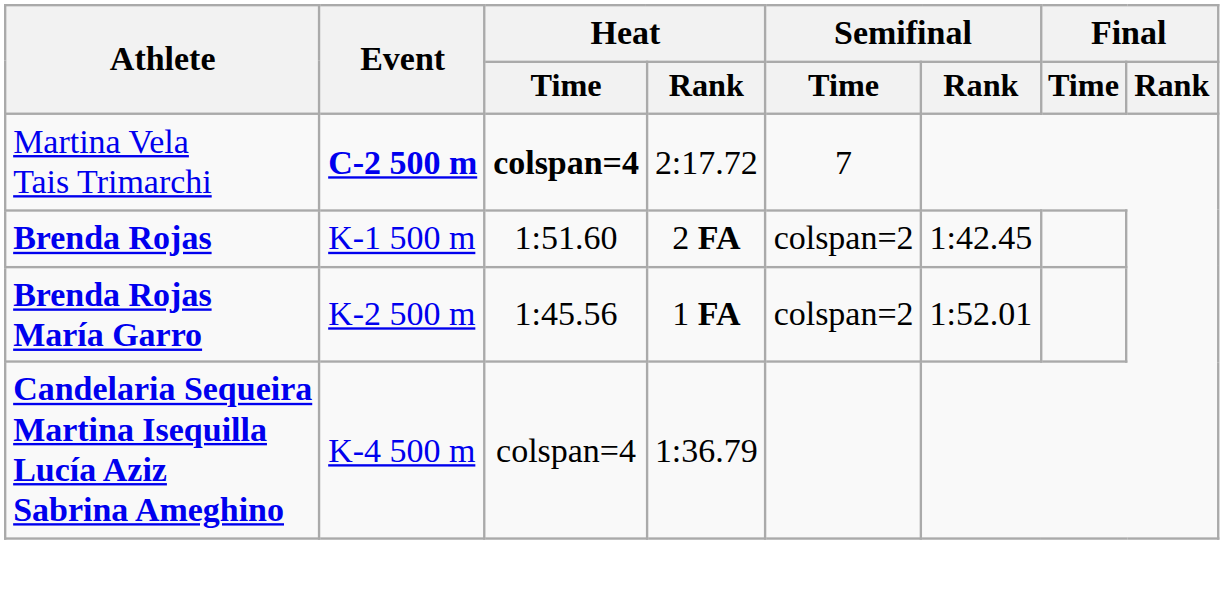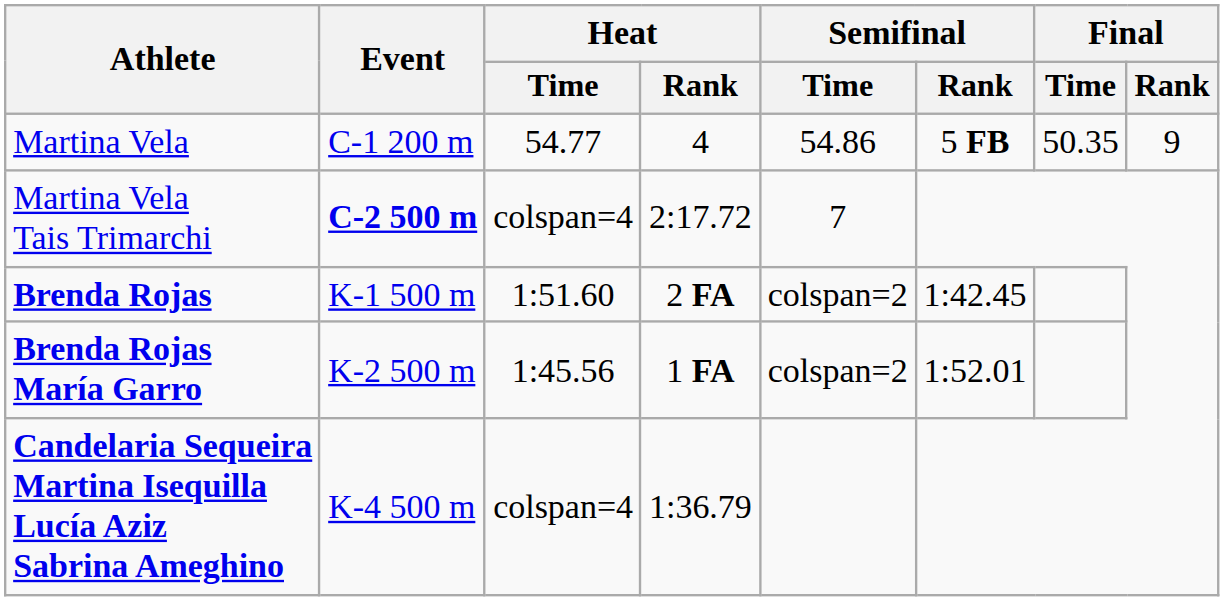+ row: (101, 141)
(566, 162) bold -> (563, 218) normal
